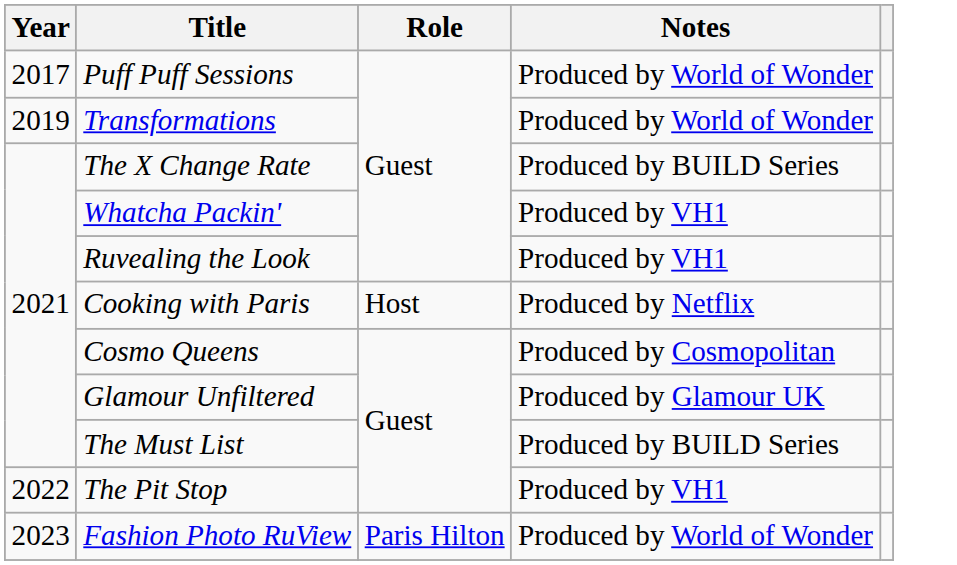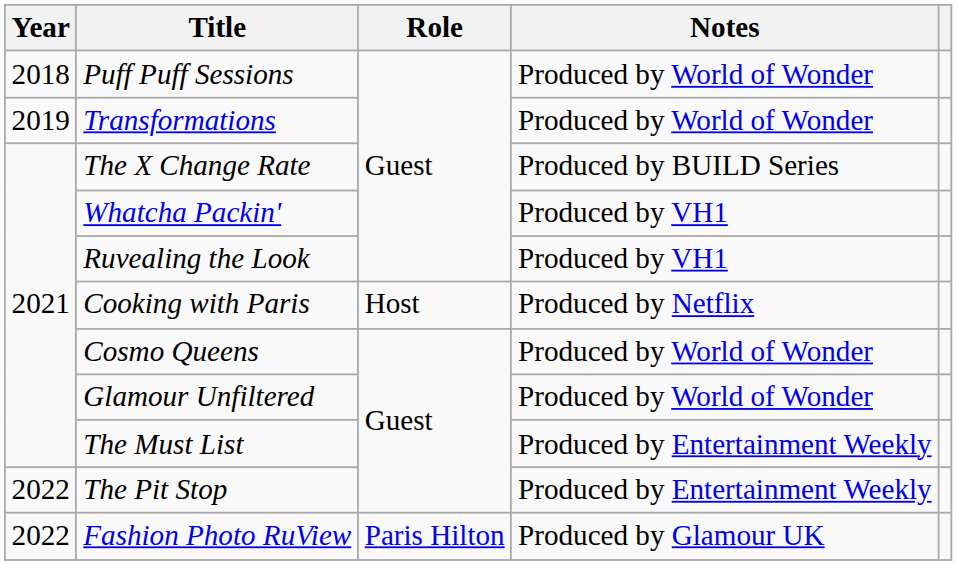(41, 73) 2017 -> (41, 73) 2018
(677, 350) Produced by Cosmopolitan -> (696, 350) Produced by World of Wonder
(671, 397) Produced by Glamour UK -> (696, 397) Produced by World of Wonder
(679, 443) Produced by BUILD Series -> (725, 443) Produced by Entertainment Weekly
(623, 489) Produced by VH1 -> (725, 489) Produced by Entertainment Weekly
(41, 535) 2023 -> (41, 535) 2022
(696, 535) Produced by World of Wonder -> (671, 535) Produced by Glamour UK
